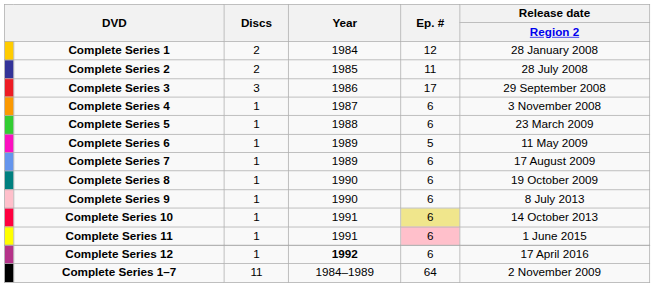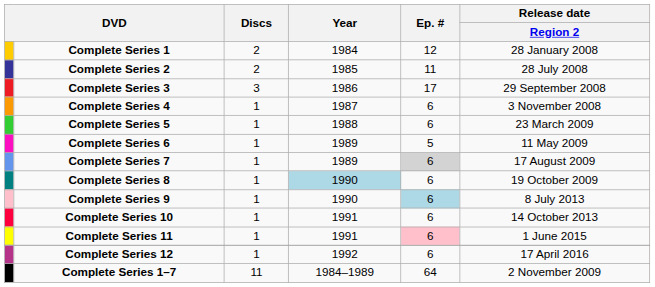(430, 161) no background -> (430, 161) lightgrey background
(345, 180) no background -> (345, 180) lightblue background
(430, 198) no background -> (430, 198) lightblue background
(430, 217) khaki background -> (430, 217) no background
(345, 254) bold -> (345, 254) normal
